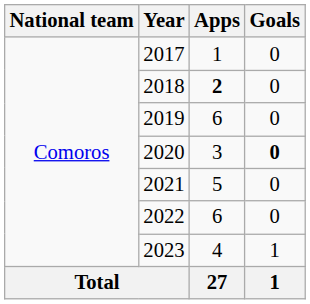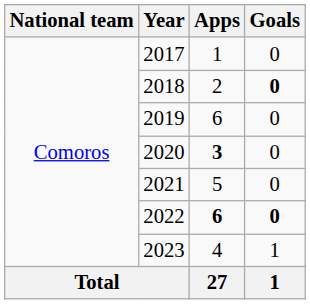(217, 86) bold -> (217, 86) normal
(275, 86) normal -> (275, 86) bold
(217, 151) normal -> (217, 151) bold
(275, 151) bold -> (275, 151) normal
(217, 217) normal -> (217, 217) bold
(275, 217) normal -> (275, 217) bold
